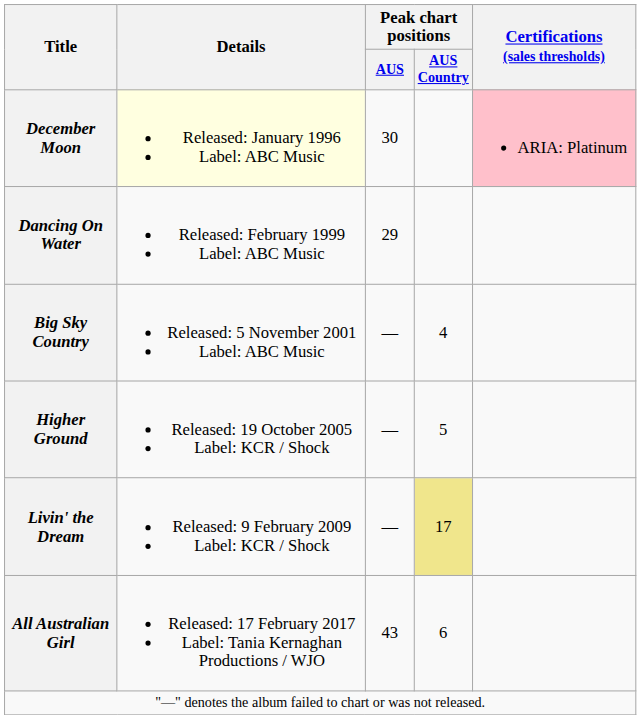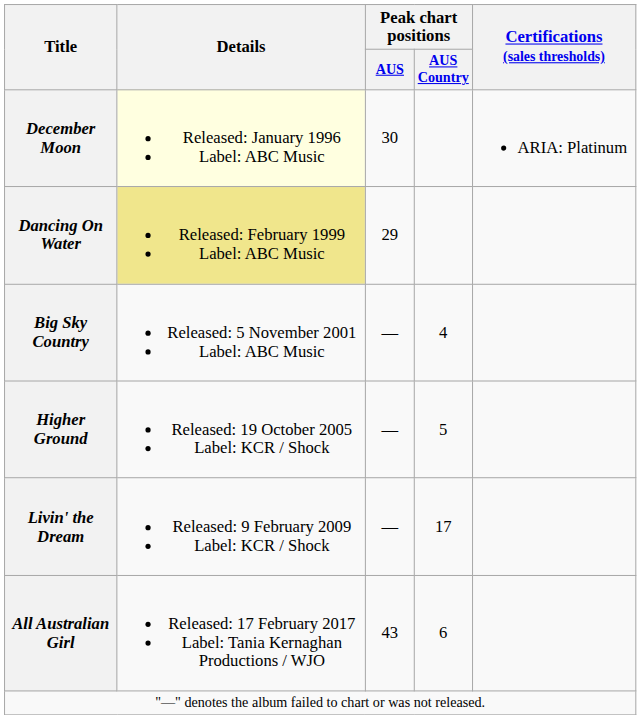(554, 148) pink background -> (554, 148) no background
(241, 245) no background -> (241, 245) khaki background
(443, 526) khaki background -> (443, 526) no background
